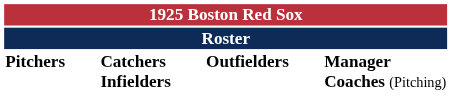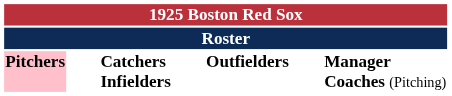(35, 61) no background -> (35, 61) pink background
